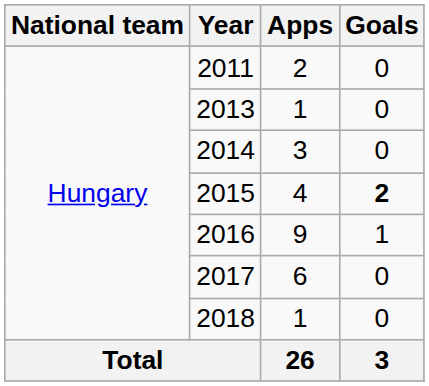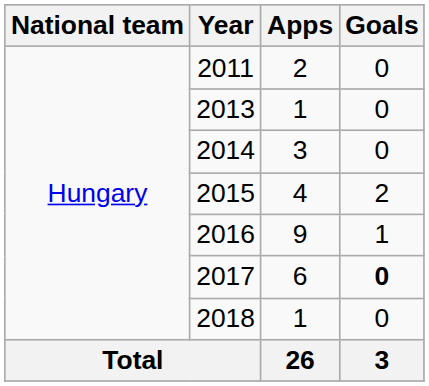(382, 192) bold -> (382, 192) normal
(382, 276) normal -> (382, 276) bold
